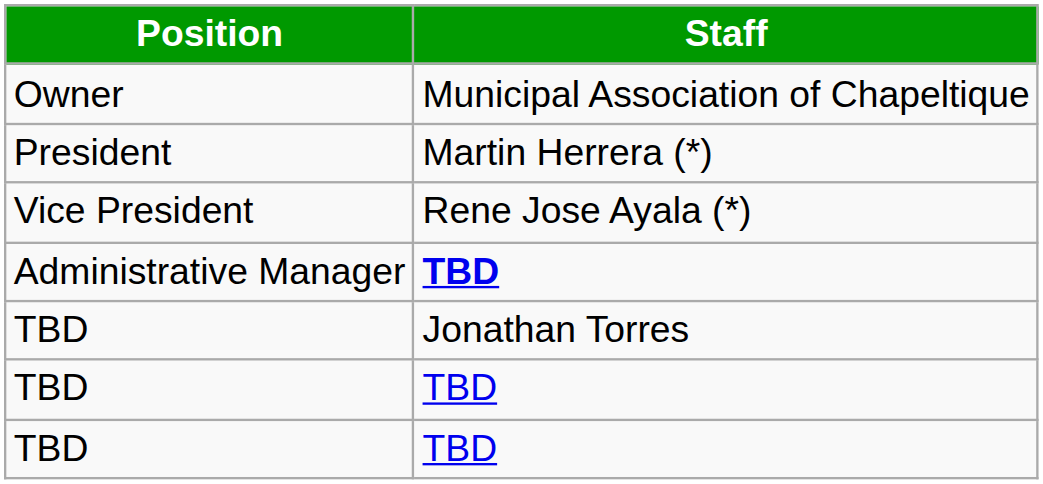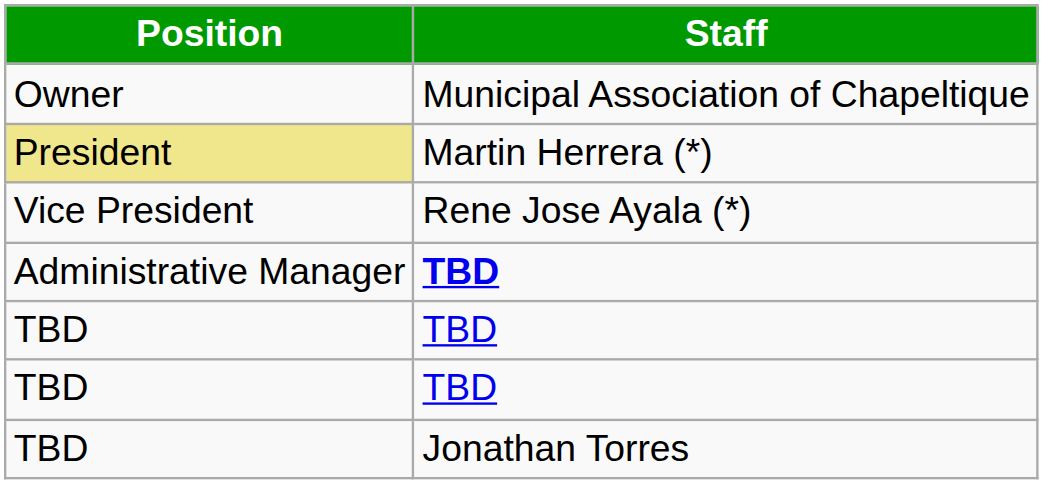(93, 152) no background -> (93, 152) khaki background
(556, 329) Jonathan Torres -> (460, 329) TBD
(460, 447) TBD -> (556, 447) Jonathan Torres
